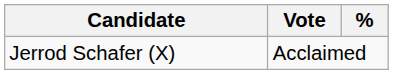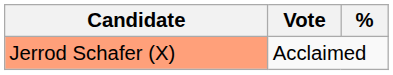(92, 52) no background -> (92, 52) lightsalmon background
